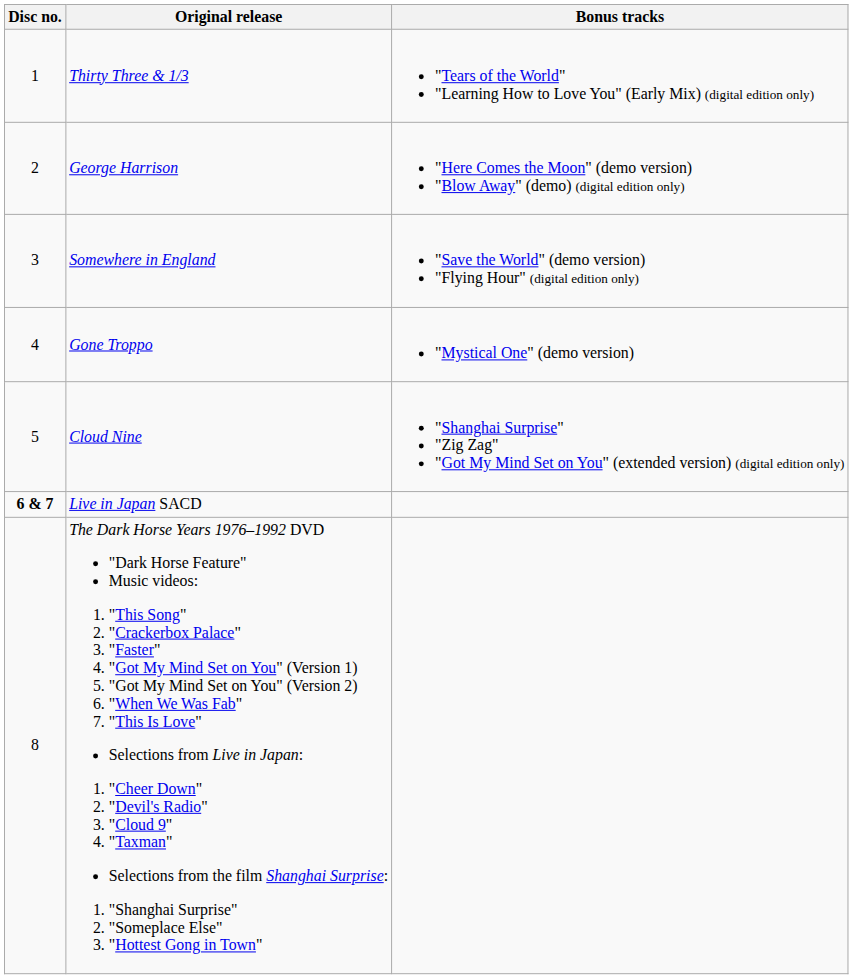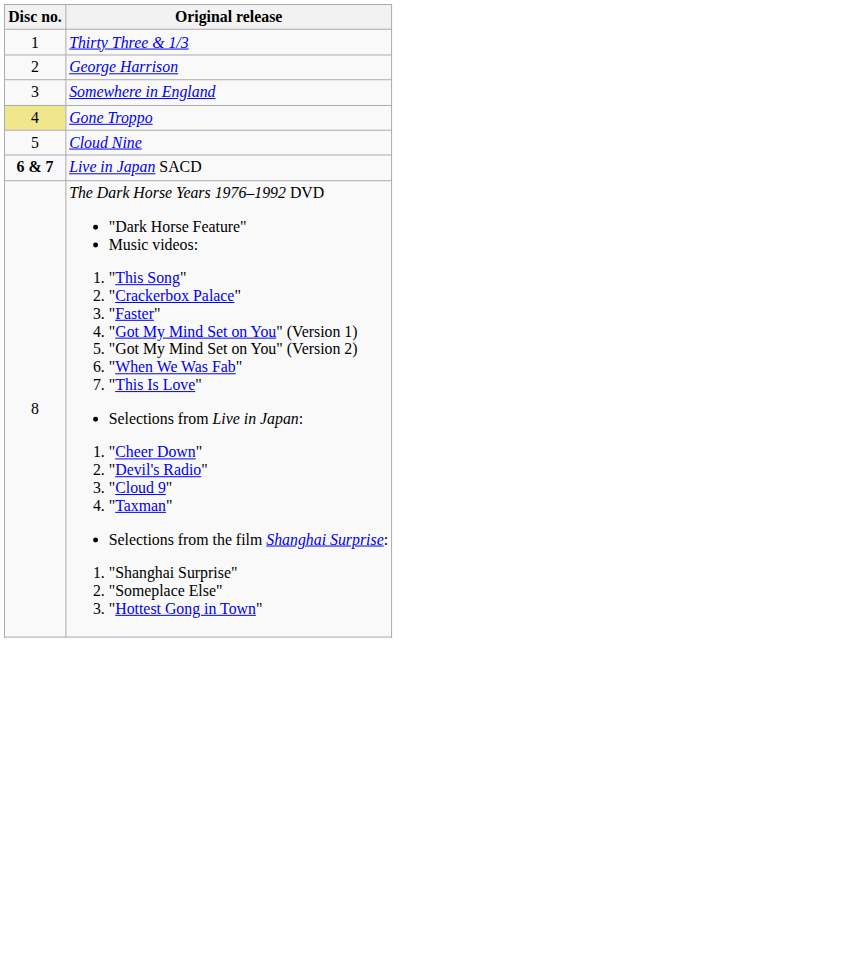- column: (620, 17)
(35, 344) no background -> (35, 117) khaki background
